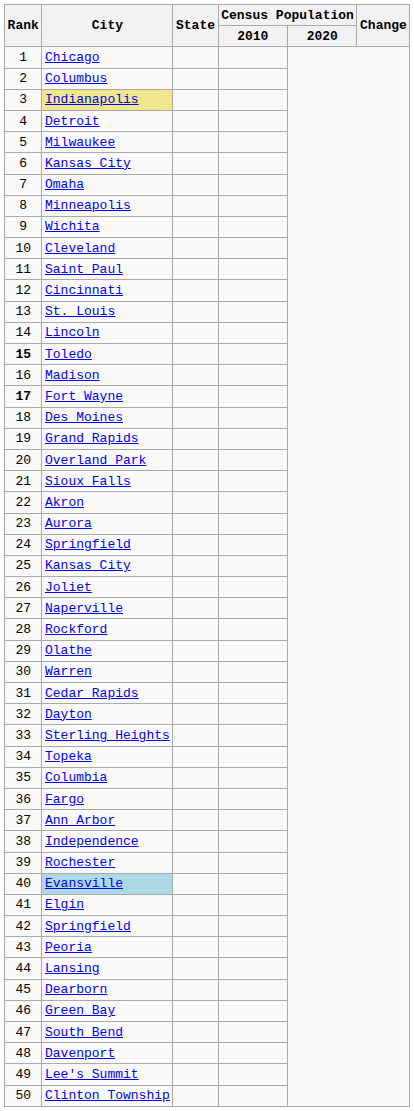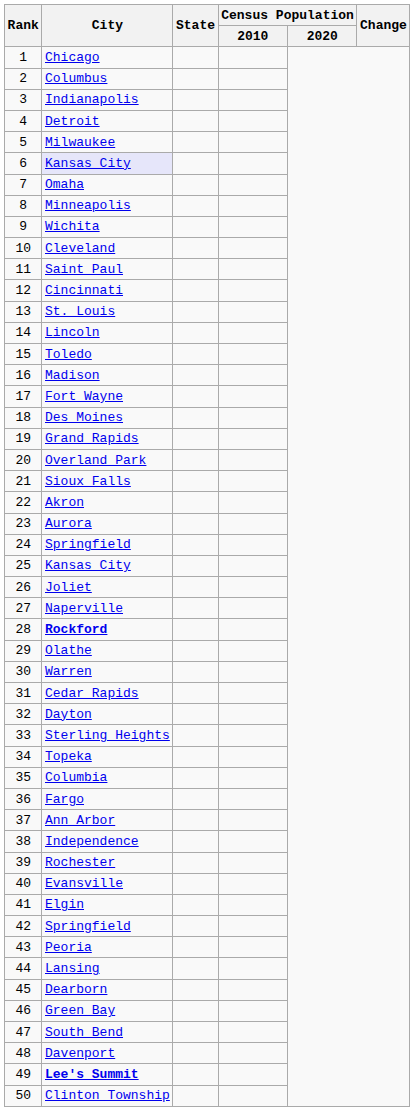(92, 100) khaki background -> (92, 100) no background
(88, 163) no background -> (88, 163) lavender background
(23, 354) bold -> (23, 354) normal
(23, 396) bold -> (23, 396) normal
(76, 630) normal -> (76, 630) bold
(84, 884) lightblue background -> (84, 884) no background
(92, 1074) normal -> (92, 1074) bold
